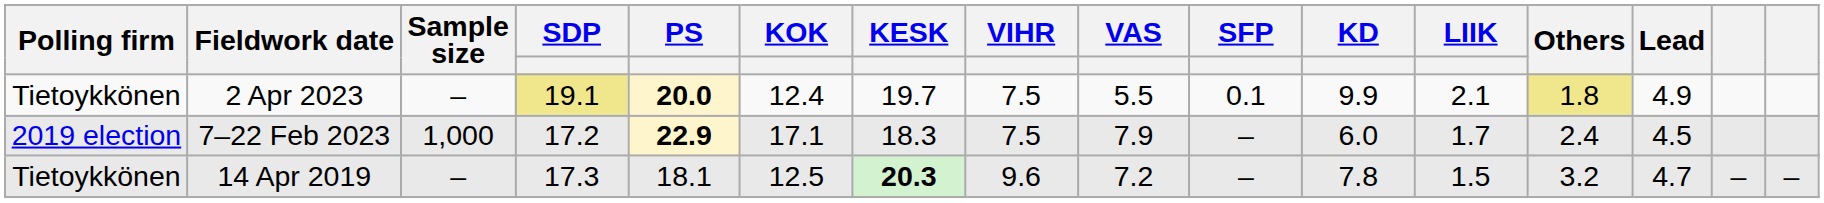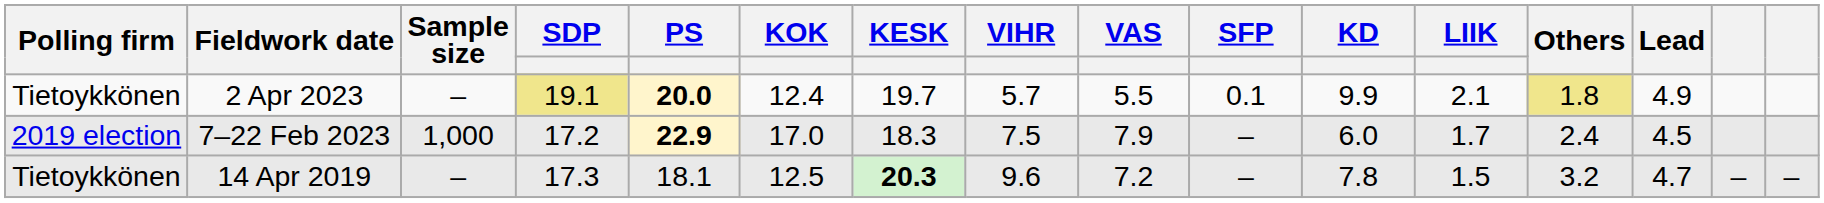(1021, 95) 7.5 -> (1021, 95) 5.7
(796, 136) 17.1 -> (796, 136) 17.0
